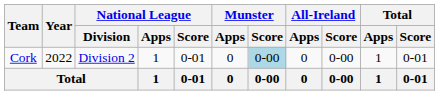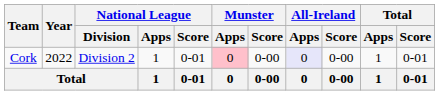(230, 57) no background -> (230, 57) pink background
(267, 57) lightblue background -> (267, 57) no background
(304, 57) no background -> (304, 57) lavender background
